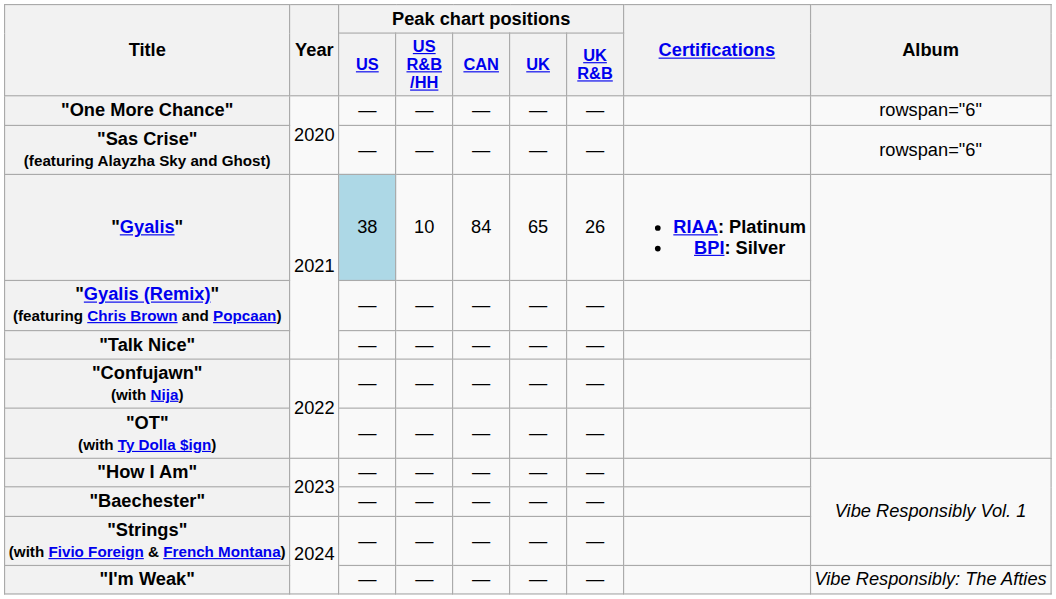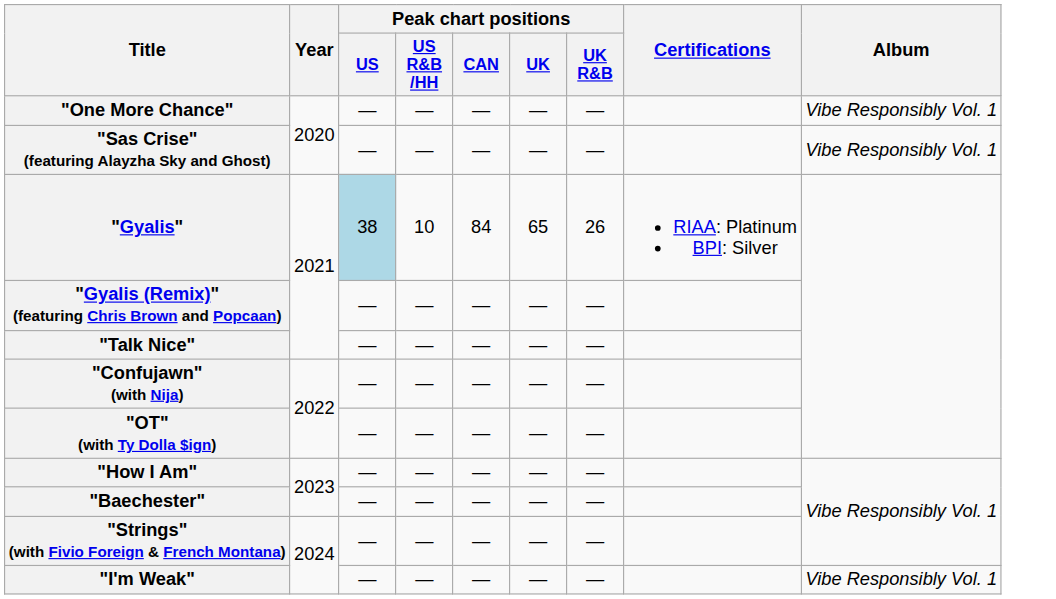(931, 110) rowspan="6" -> (901, 110) Vibe Responsibly Vol. 1
(931, 149) rowspan="6" -> (901, 149) Vibe Responsibly Vol. 1
(717, 238) bold -> (712, 238) normal
(931, 579) Vibe Responsibly: The Afties -> (901, 579) Vibe Responsibly Vol. 1
